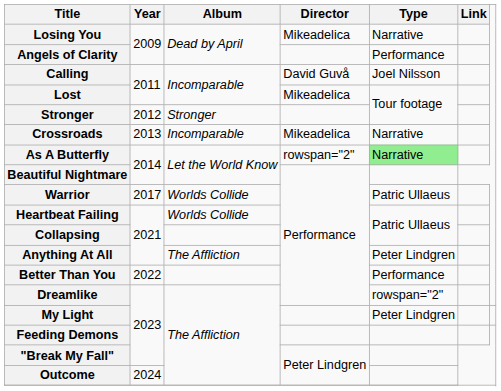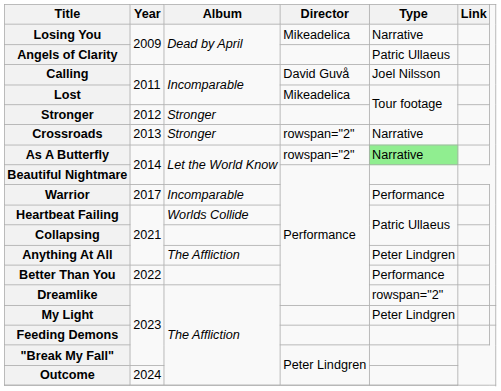(408, 54) Performance -> (411, 54) Patric Ullaeus
(205, 134) Incomparable -> (191, 134) Stronger
(317, 134) Mikeadelica -> (319, 134) rowspan="2"
(208, 194) Worlds Collide -> (205, 194) Incomparable
(411, 194) Patric Ullaeus -> (408, 194) Performance
